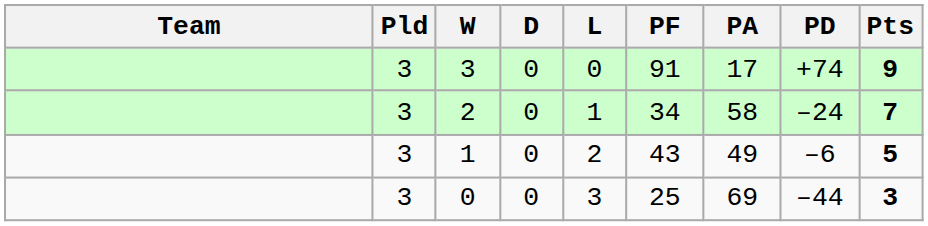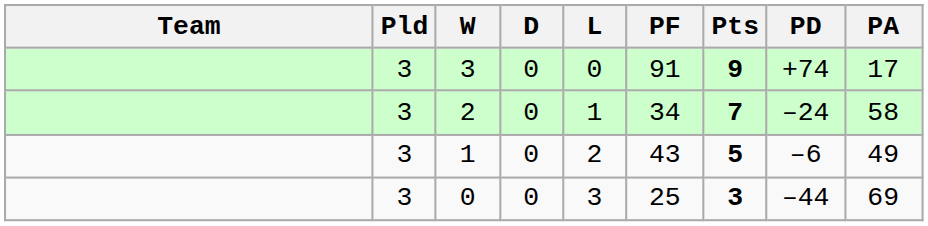columns swapped: (742, 27) <-> (890, 27)
